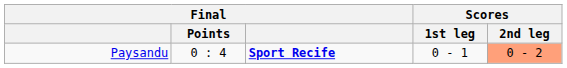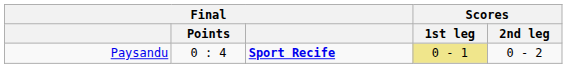(450, 53) no background -> (450, 53) khaki background
(525, 53) lightsalmon background -> (525, 53) no background
